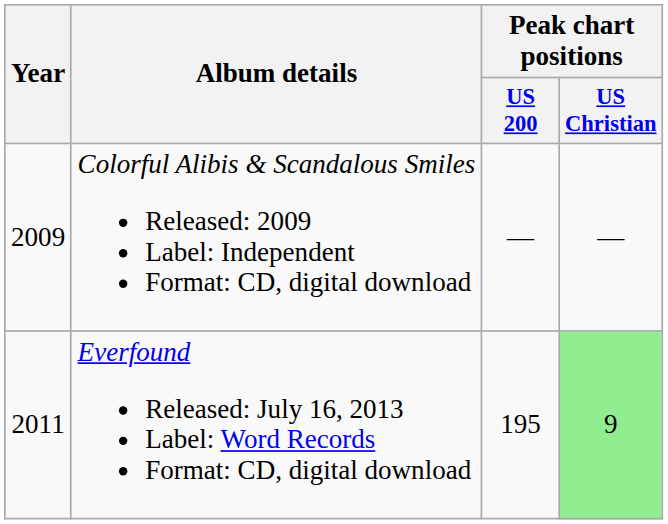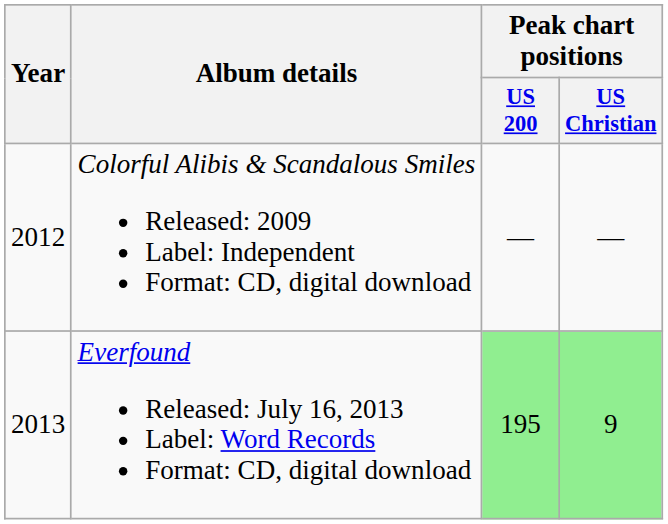(38, 236) 2009 -> (38, 236) 2012
(38, 424) 2011 -> (38, 424) 2013
(521, 424) no background -> (521, 424) lightgreen background
